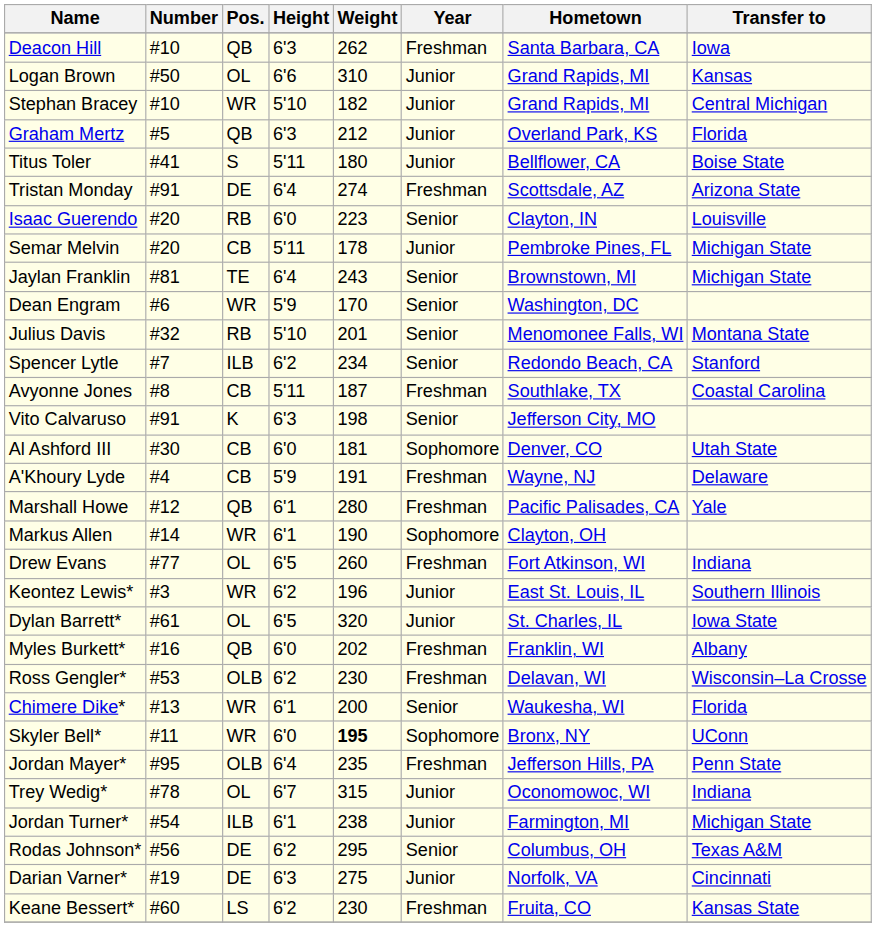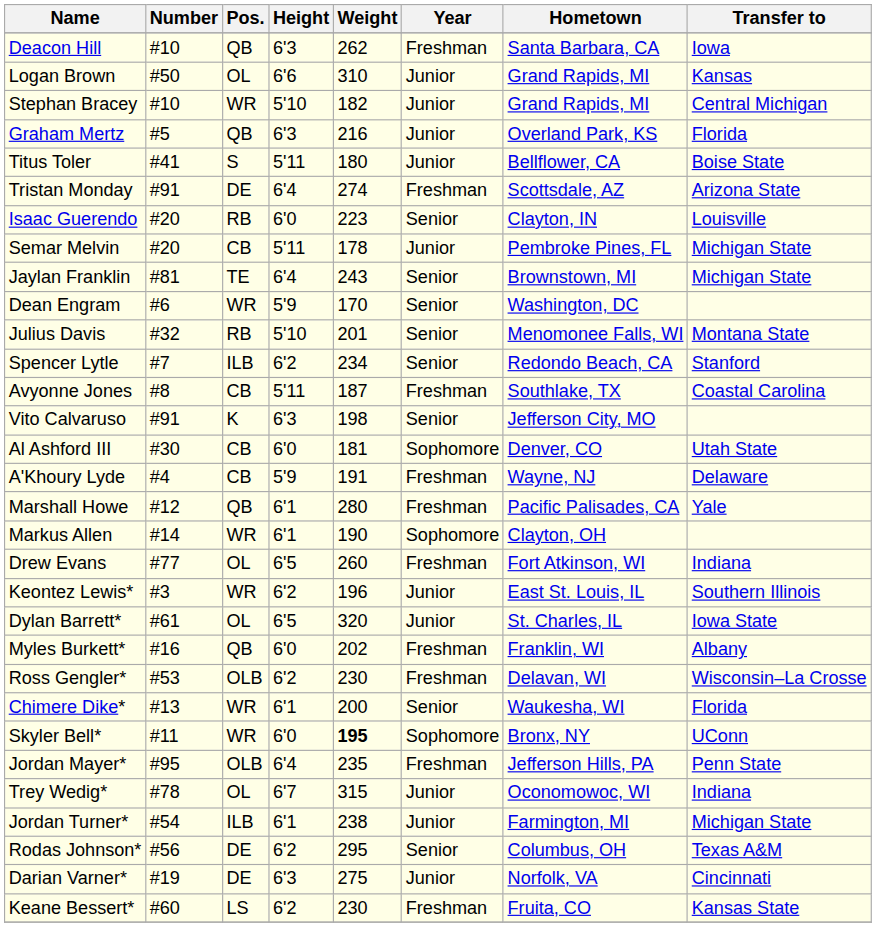(353, 133) 212 -> (353, 133) 216
